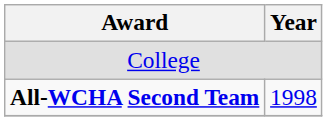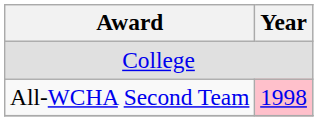(135, 97) bold -> (130, 97) normal
(293, 97) no background -> (284, 97) pink background
